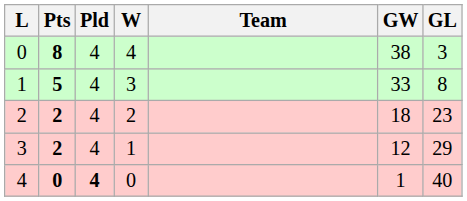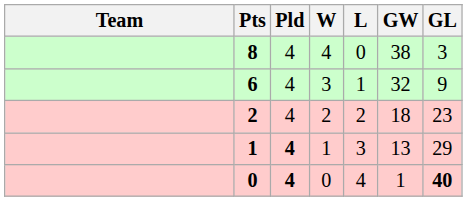columns swapped: (263, 20) <-> (22, 20)
(57, 84) 5 -> (252, 84) 6
(401, 84) 33 -> (401, 84) 32
(442, 84) 8 -> (442, 84) 9
(57, 148) 2 -> (252, 148) 1
(95, 148) normal -> (290, 148) bold
(401, 148) 12 -> (401, 148) 13
(442, 180) normal -> (442, 180) bold
